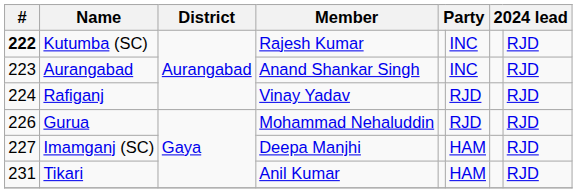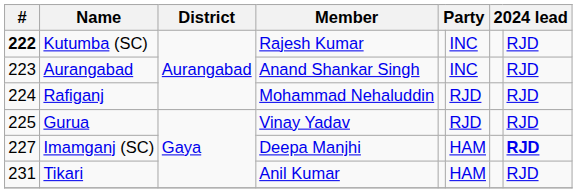(305, 95) Vinay Yadav -> (347, 95) Mohammad Nehaluddin
(22, 122) 226 -> (22, 122) 225
(347, 122) Mohammad Nehaluddin -> (305, 122) Vinay Yadav
(523, 148) normal -> (523, 148) bold
